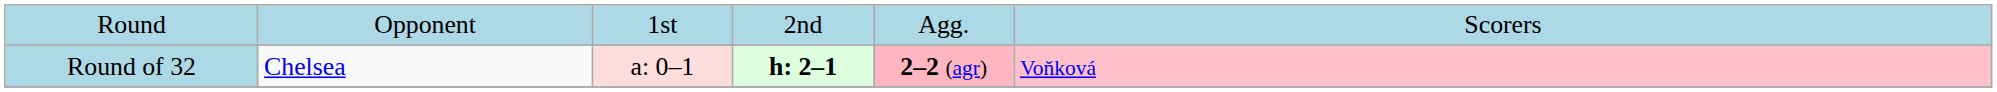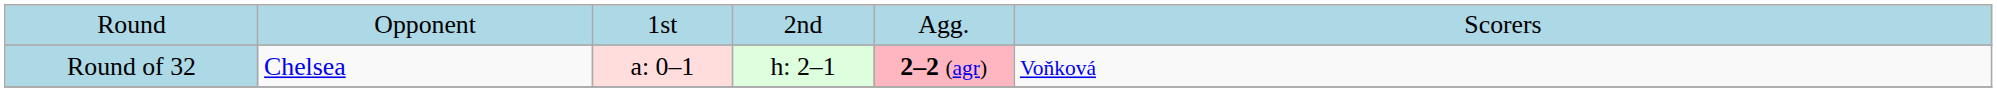(803, 65) bold -> (803, 65) normal
(1058, 67) pink background -> (1058, 67) no background
